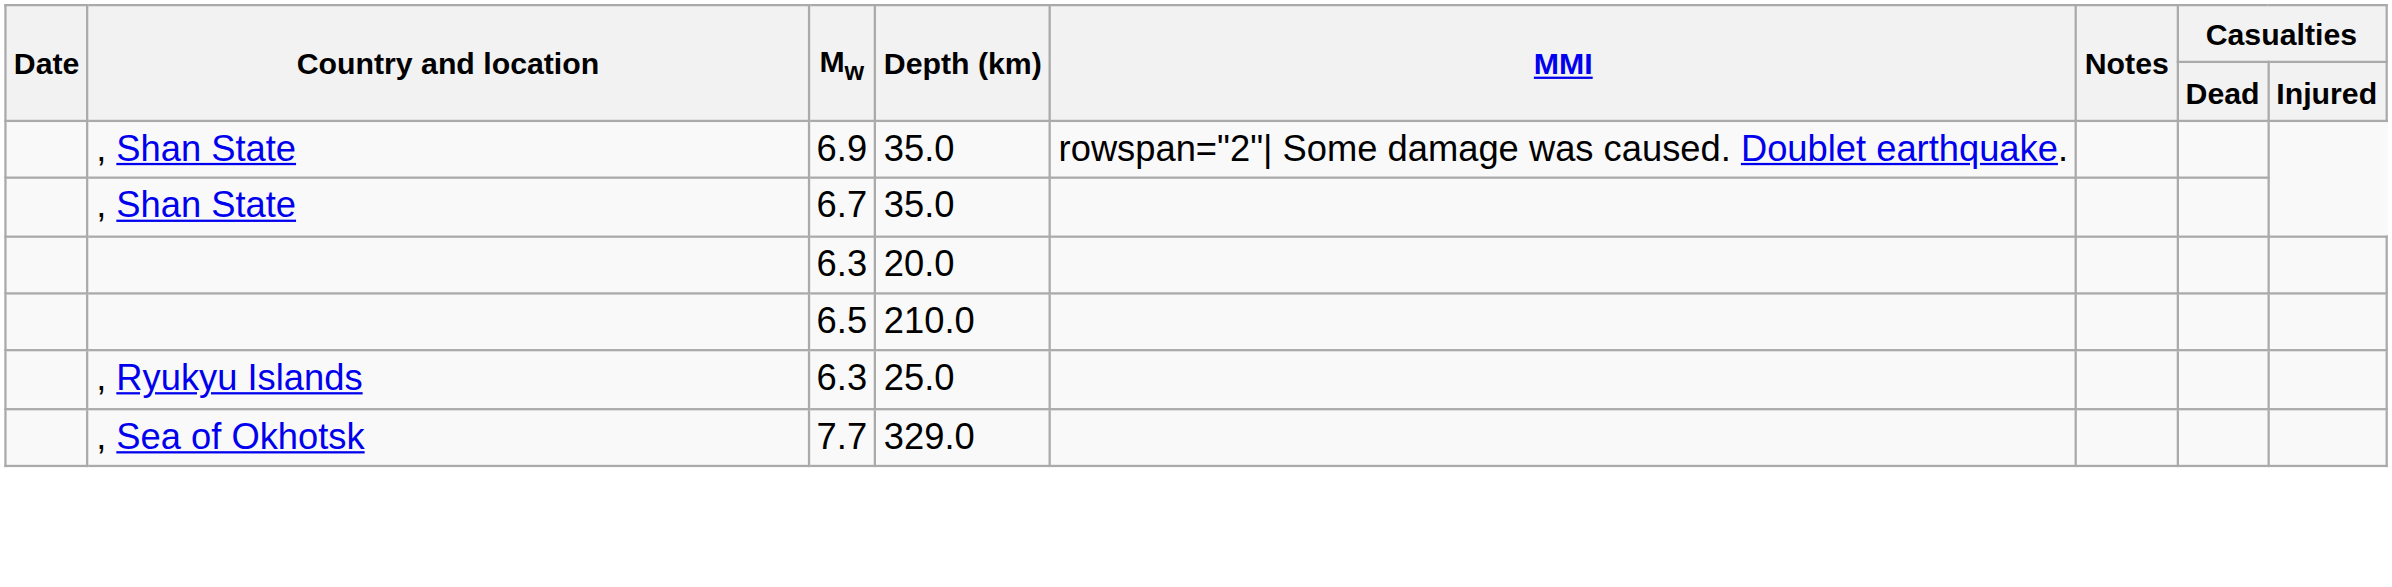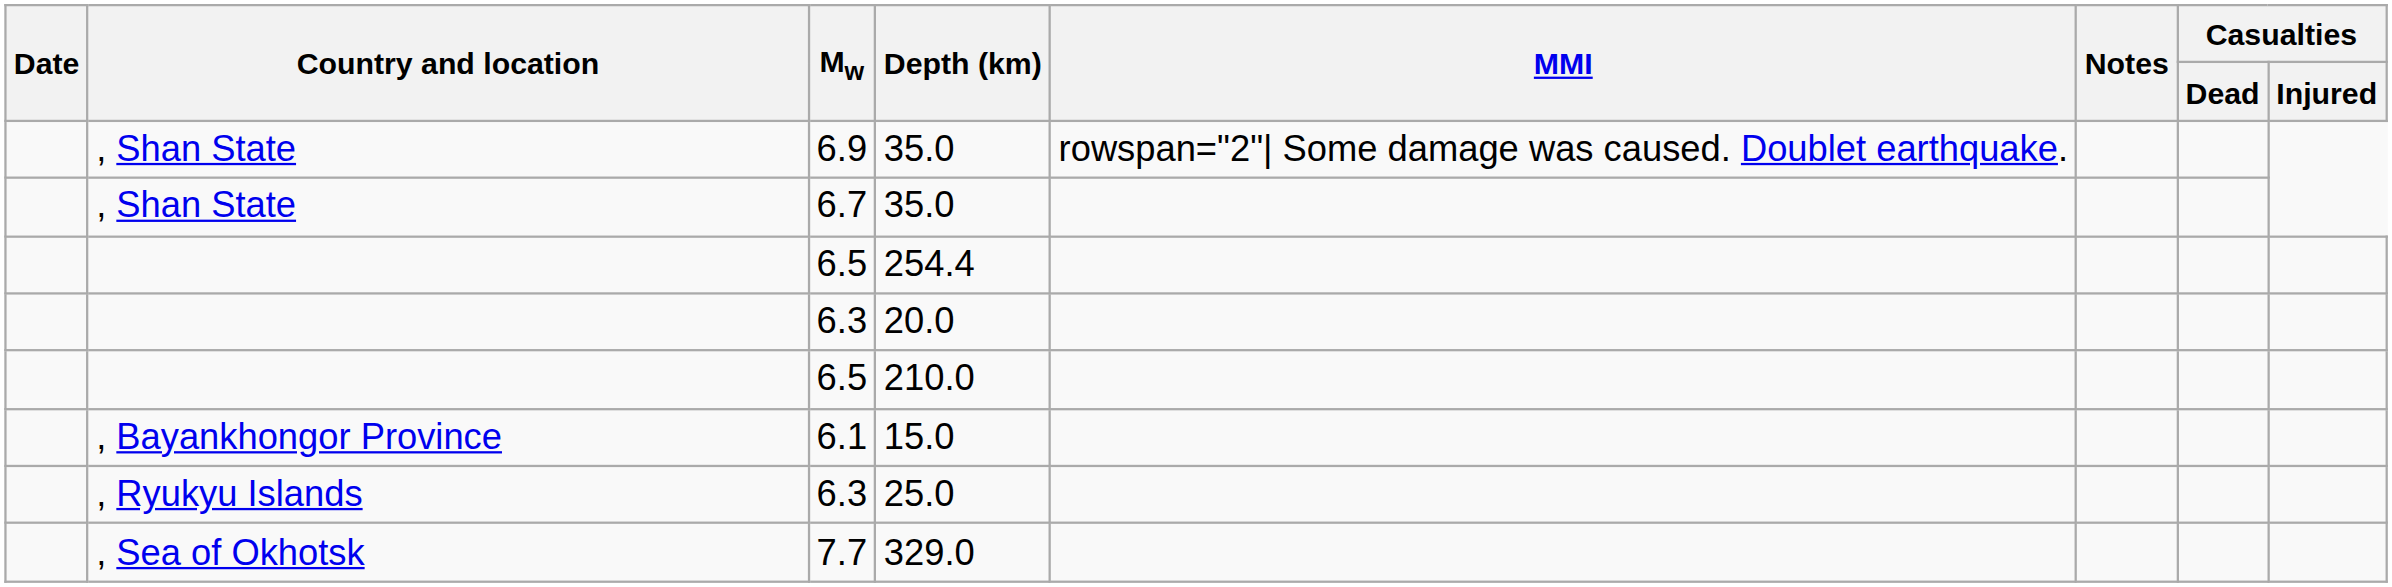+ row: (842, 263)
+ row: (842, 436)
